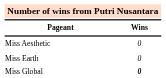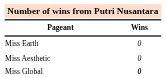(28, 44) Miss Aesthetic -> (22, 44) Miss Earth
(22, 58) Miss Earth -> (28, 58) Miss Aesthetic
